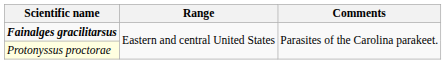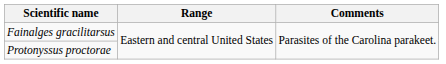(62, 31) bold -> (61, 31) normal
(59, 50) lightyellow background -> (59, 50) no background
